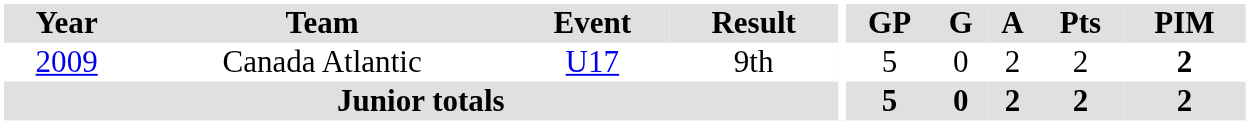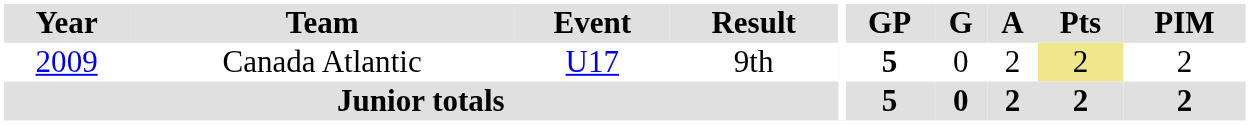(890, 61) normal -> (890, 61) bold
(1080, 61) no background -> (1080, 61) khaki background
(1185, 61) bold -> (1185, 61) normal
